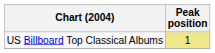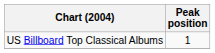(188, 40) khaki background -> (188, 40) no background
